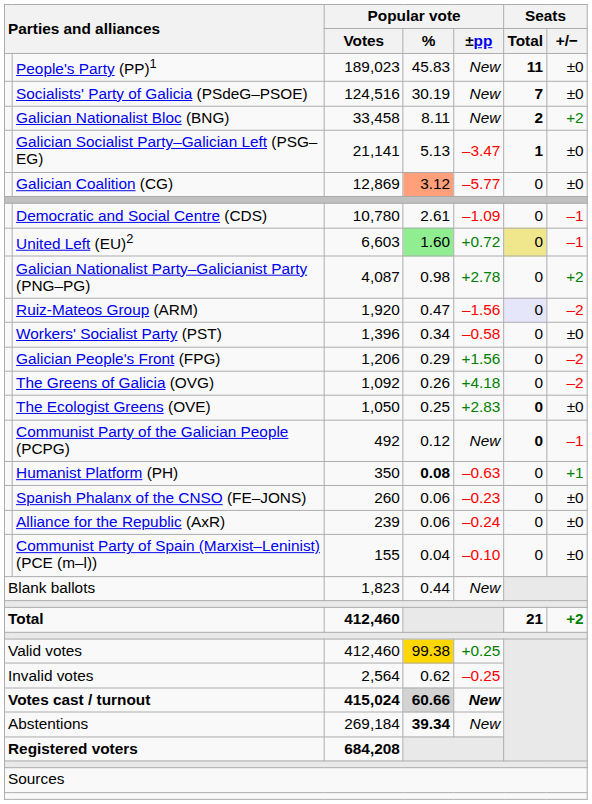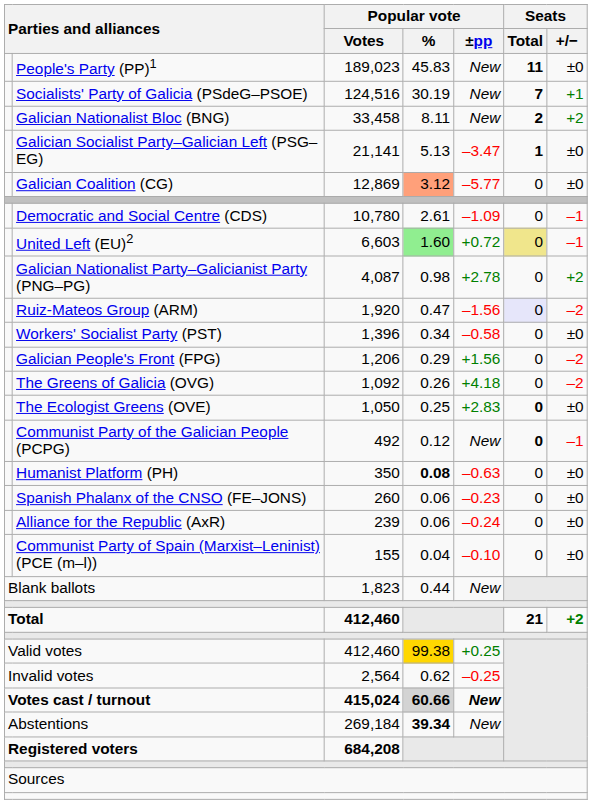(575, 93) ±0 -> (575, 93) +1
(575, 473) +1 -> (575, 473) ±0
